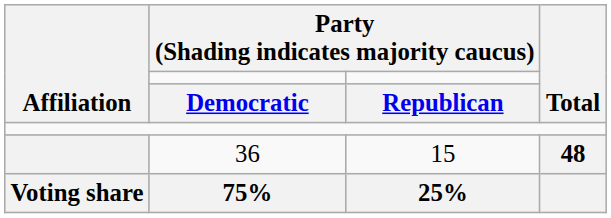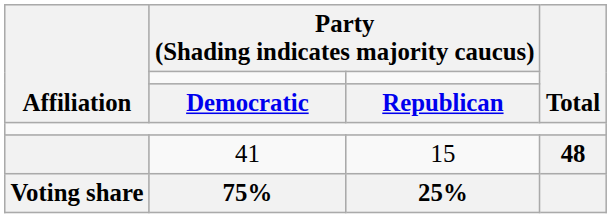(247, 153) 36 -> (247, 153) 41
